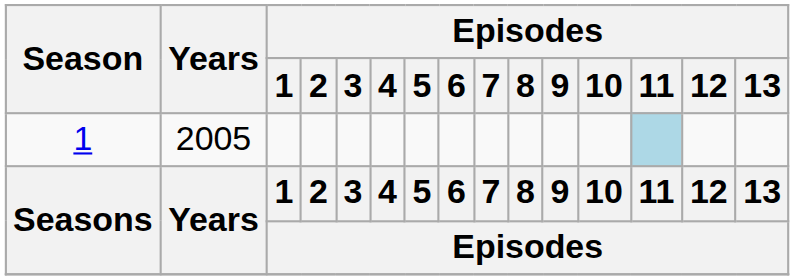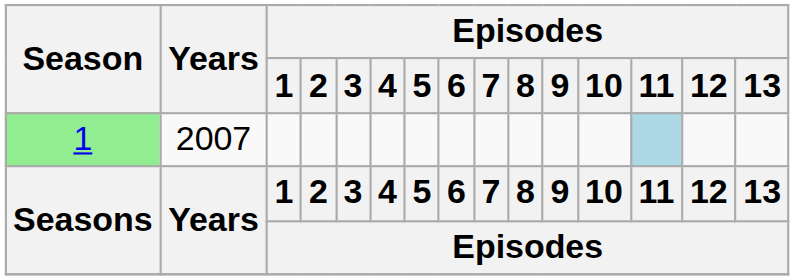(83, 138) no background -> (83, 138) lightgreen background
(213, 138) 2005 -> (213, 138) 2007
